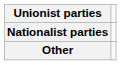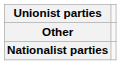rows swapped: (58, 32) <-> (58, 50)
